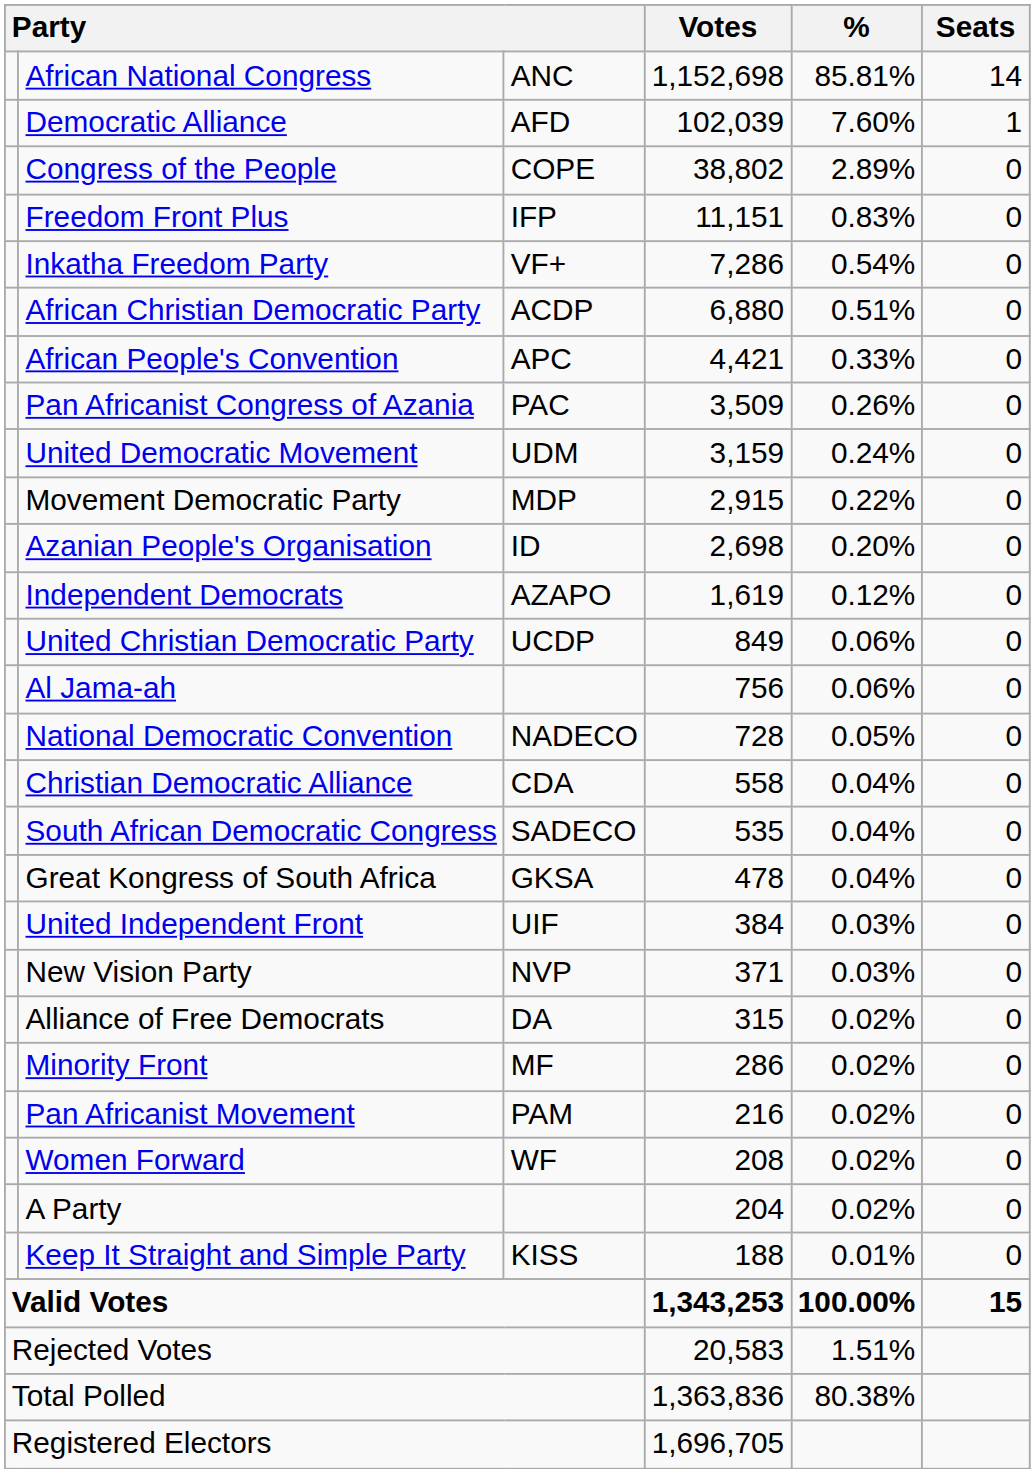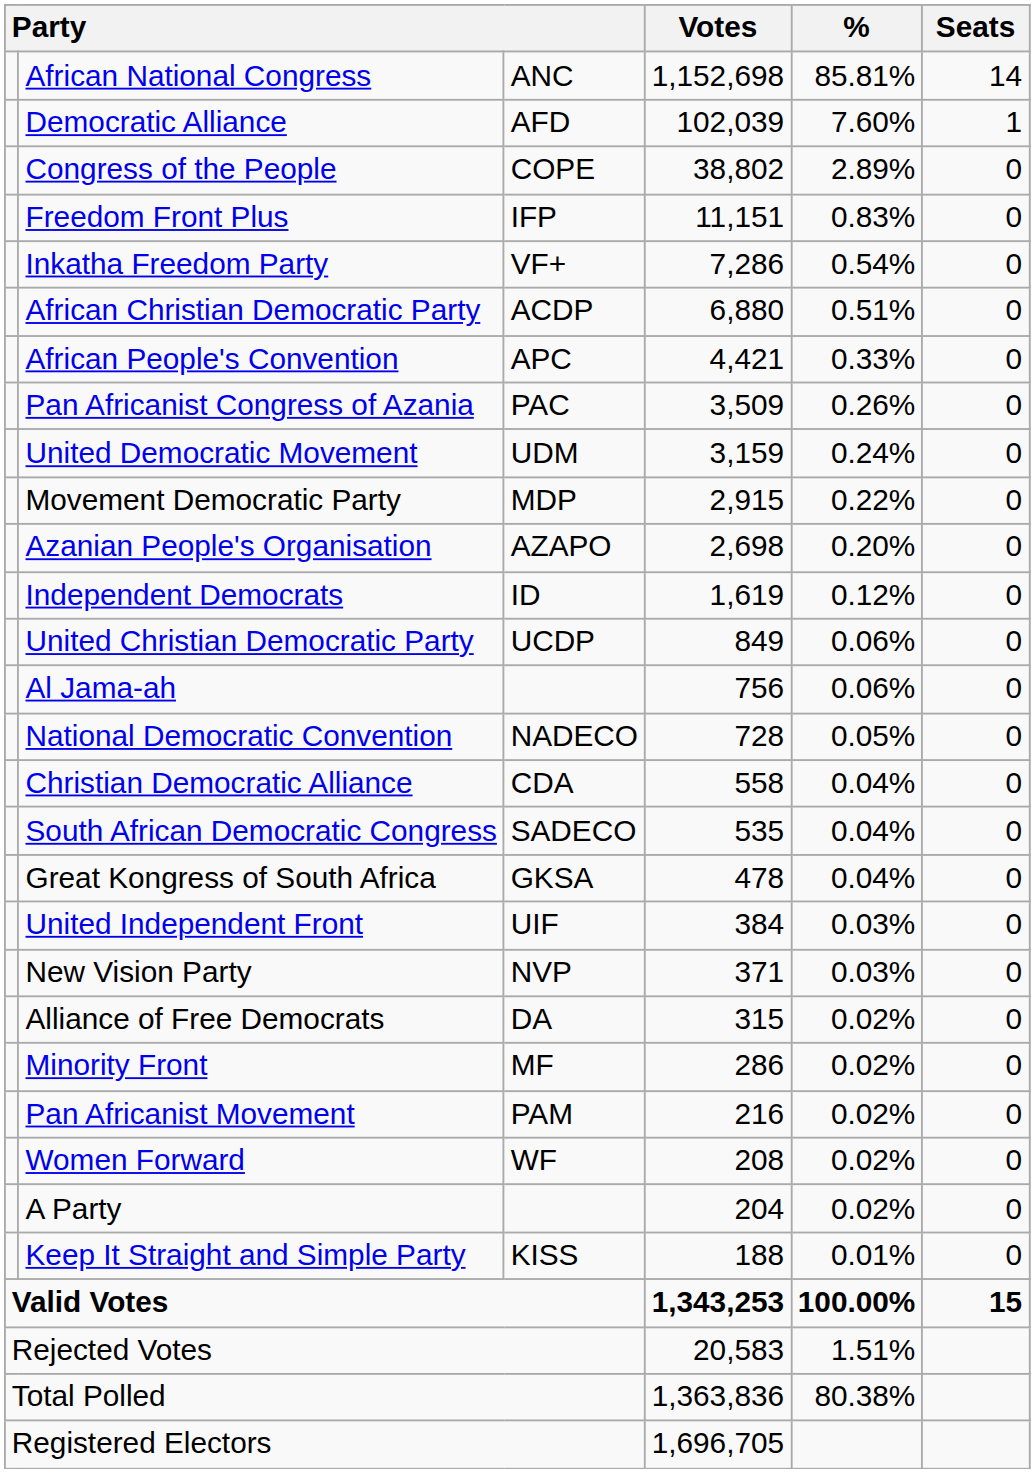(526, 547) ID -> (561, 547) AZAPO
(561, 594) AZAPO -> (526, 594) ID
